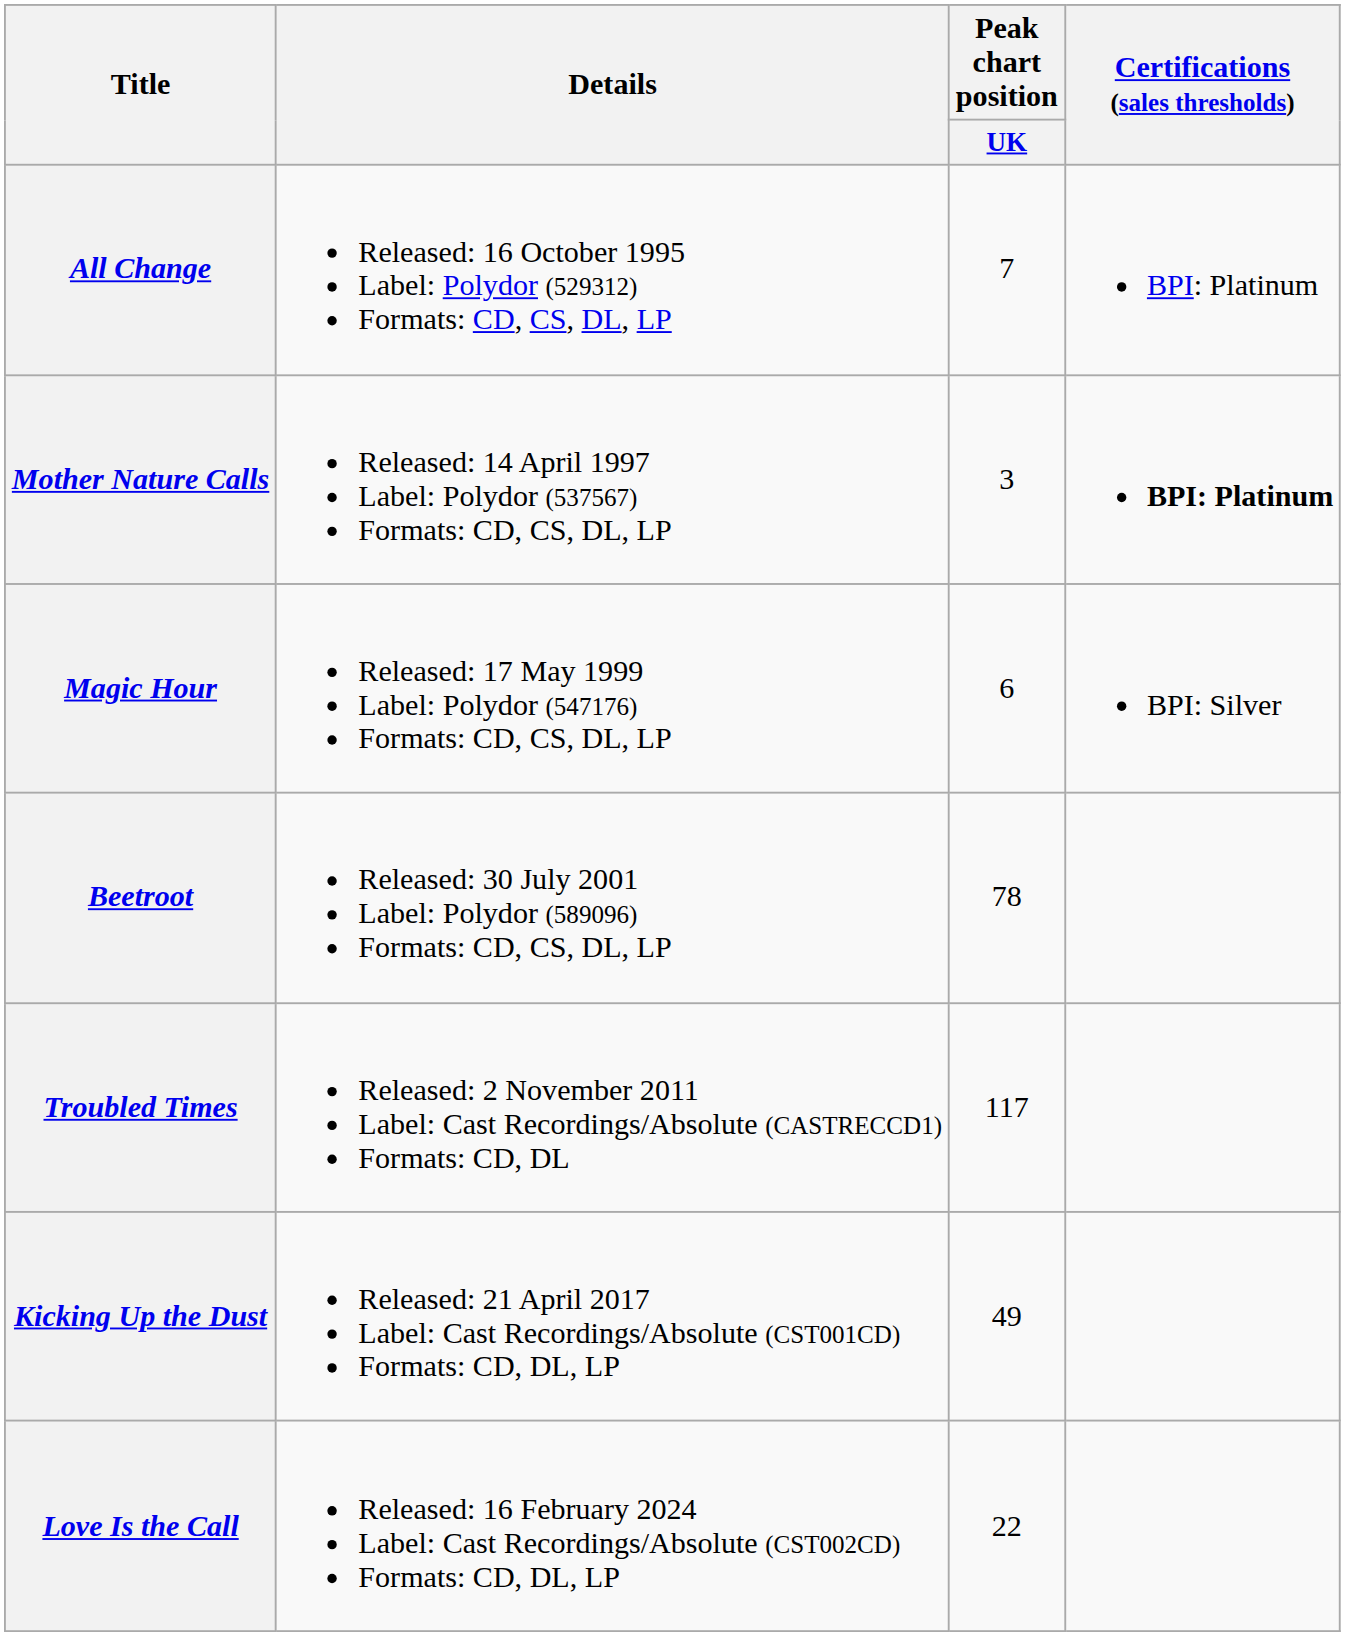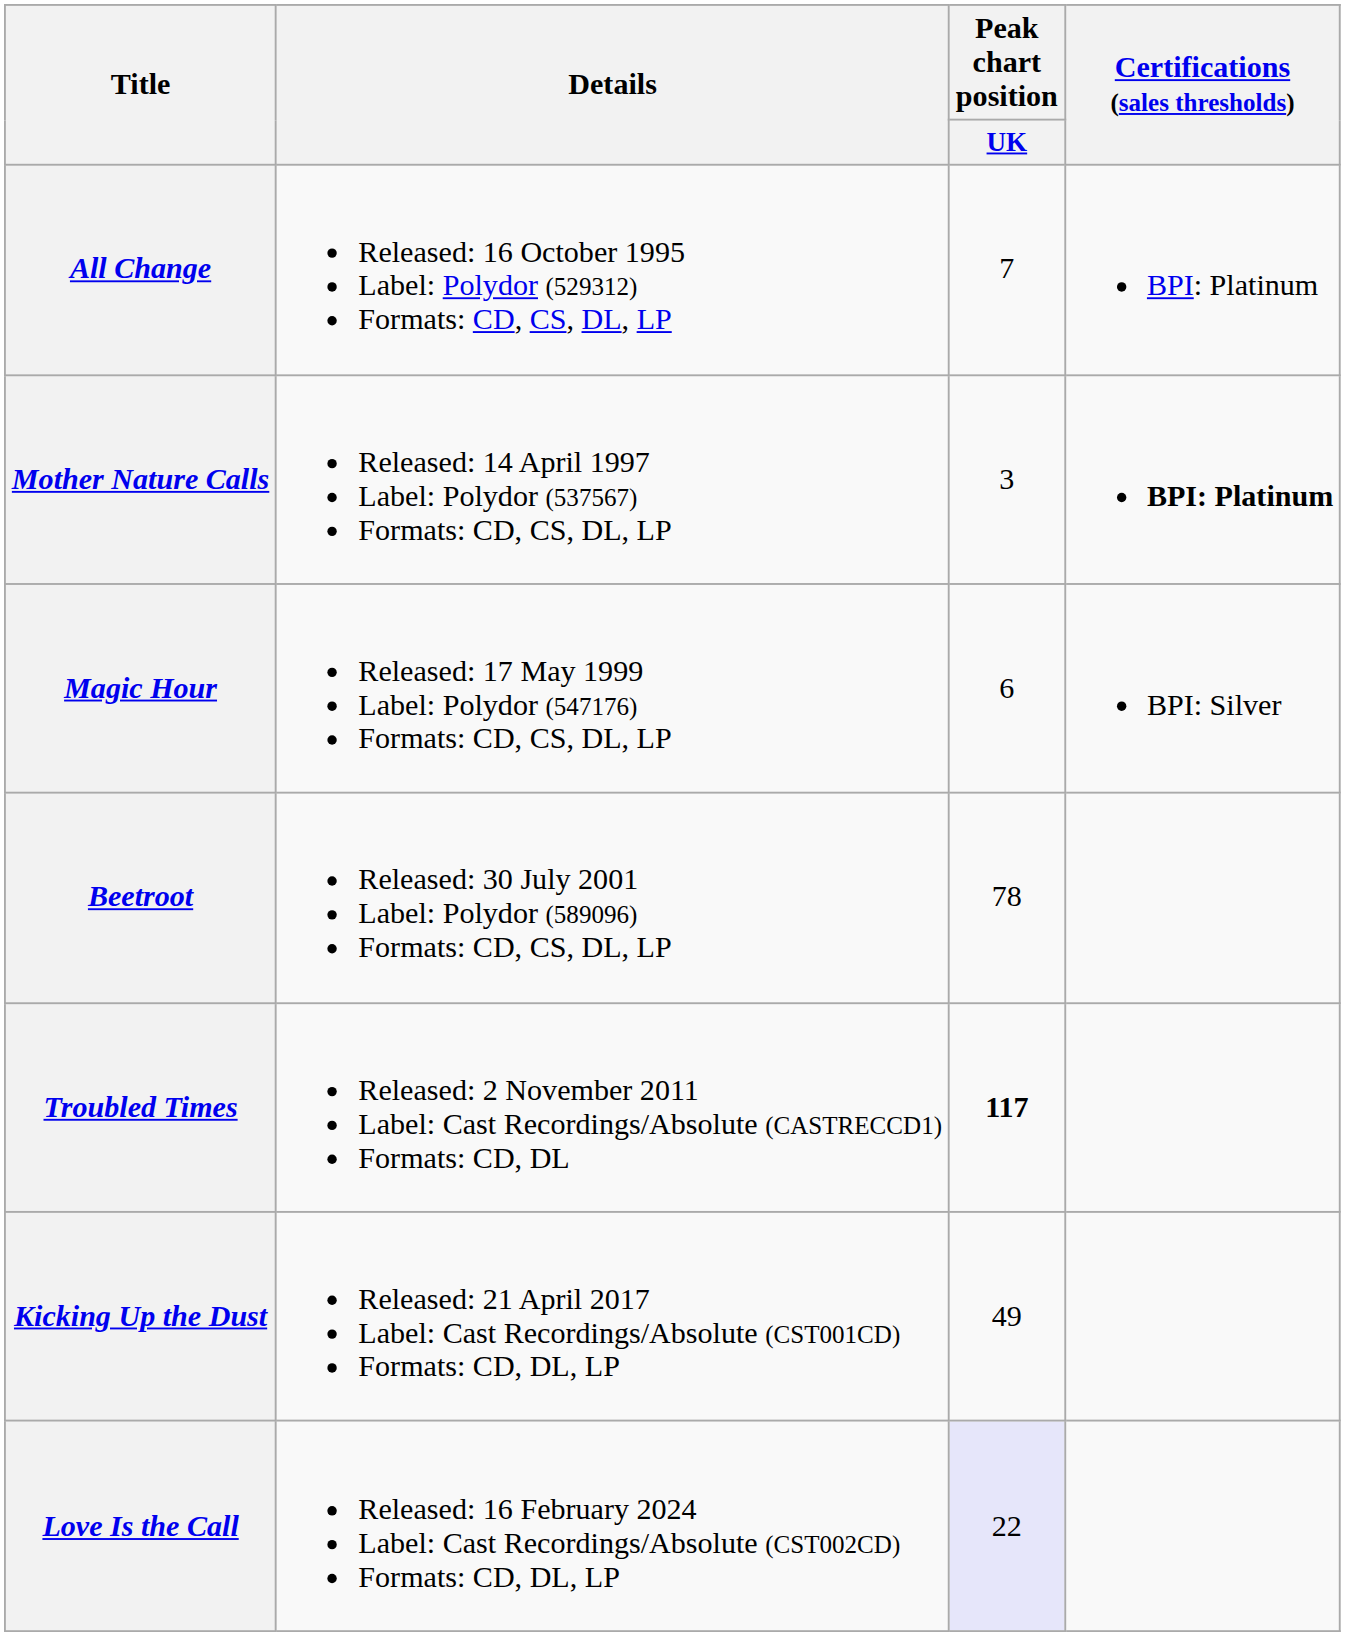(1007, 1106) normal -> (1007, 1106) bold
(1007, 1525) no background -> (1007, 1525) lavender background
